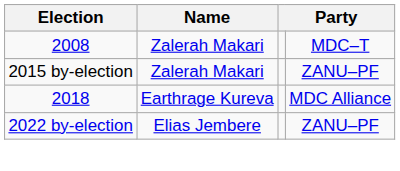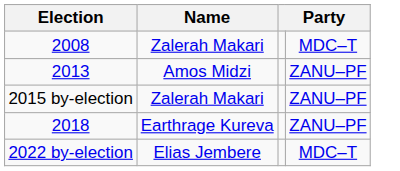+ row: (71, 71)
(340, 98) MDC Alliance -> (328, 125) ZANU–PF
(340, 125) ZANU–PF -> (328, 152) MDC–T
